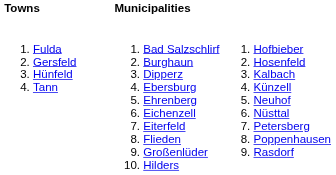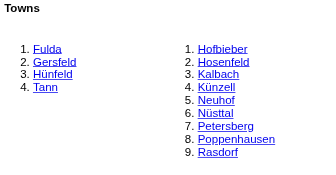- column: (153, 8)
